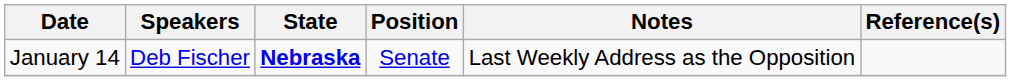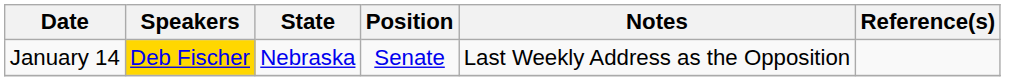(190, 57) no background -> (190, 57) gold background
(310, 57) bold -> (308, 57) normal
